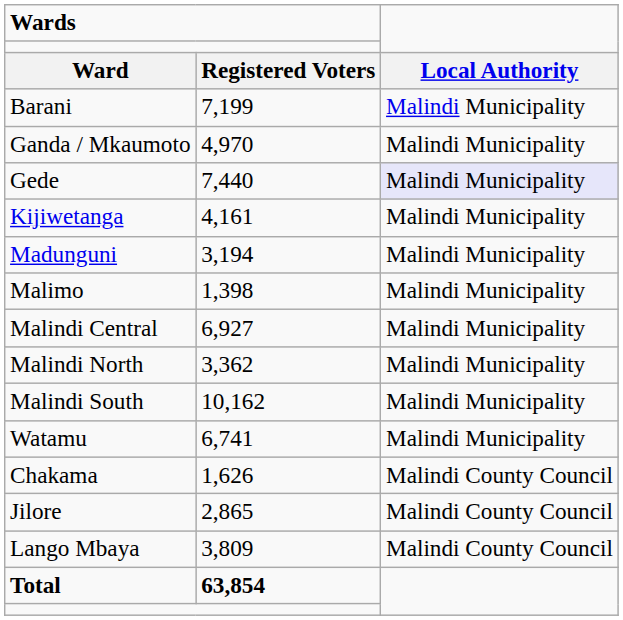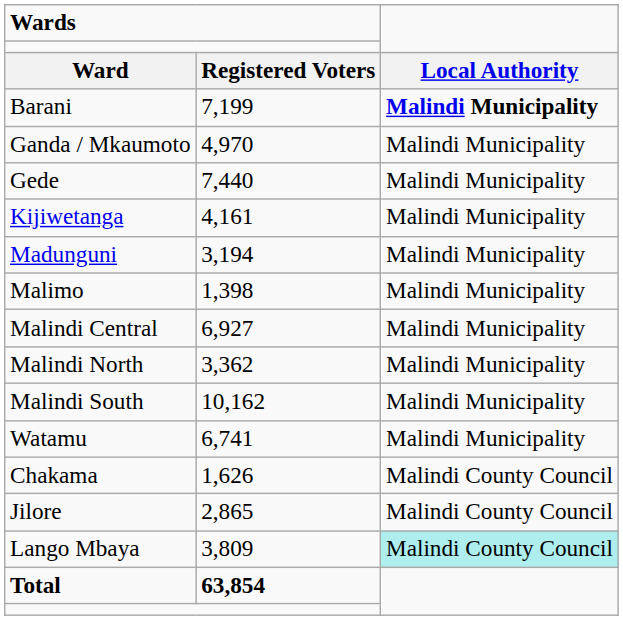(486, 107) normal -> (492, 107) bold
(486, 180) lavender background -> (486, 180) no background
(499, 548) no background -> (499, 548) paleturquoise background
